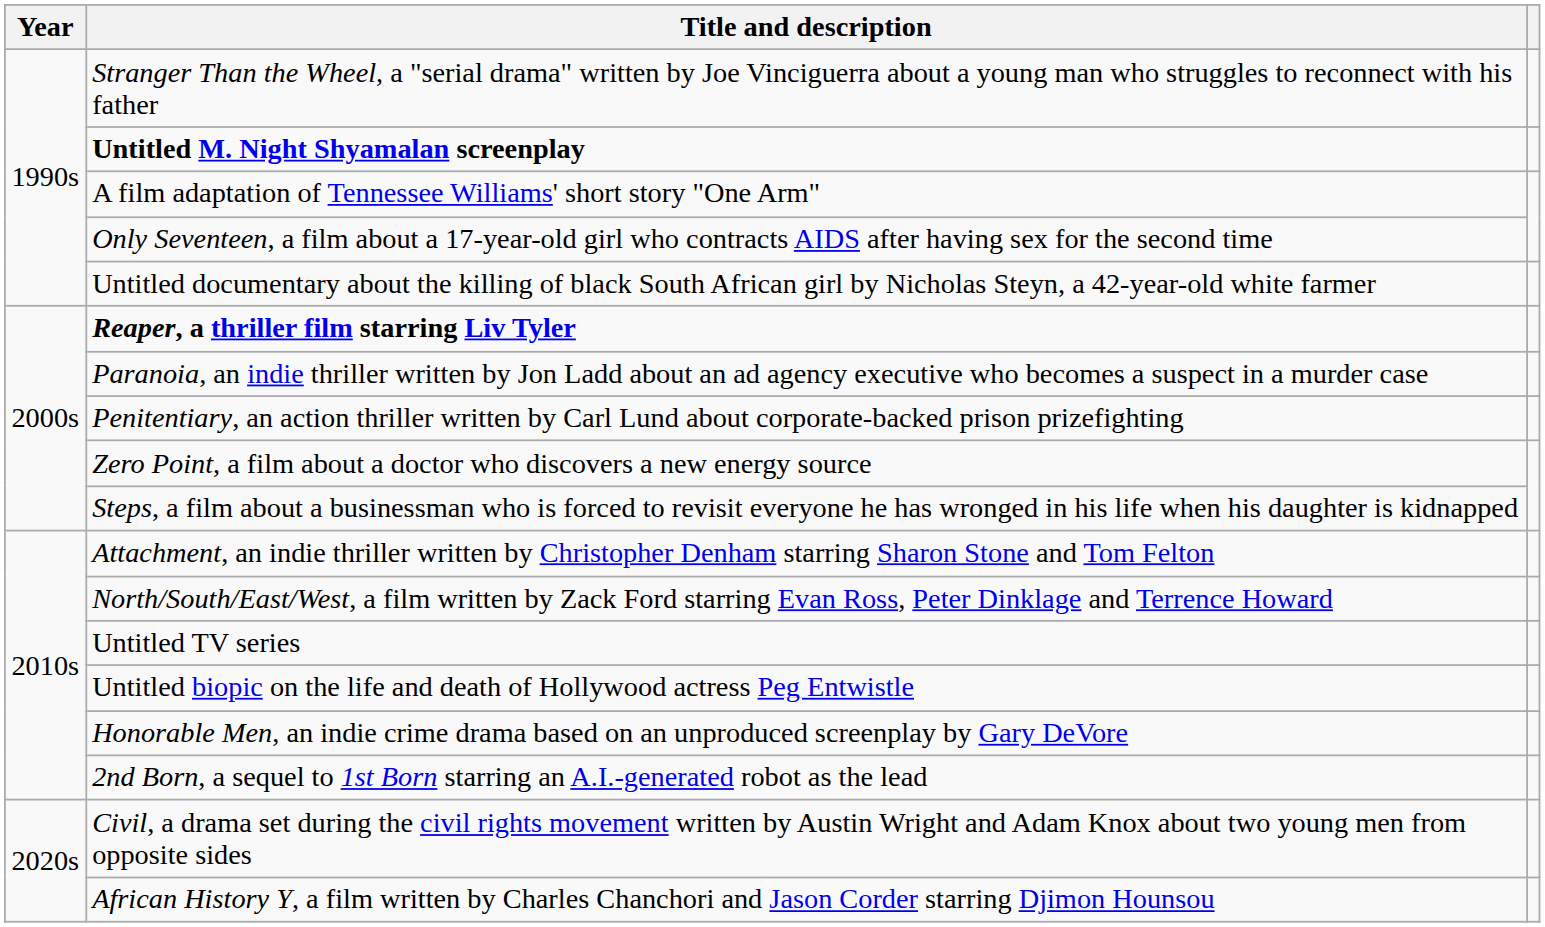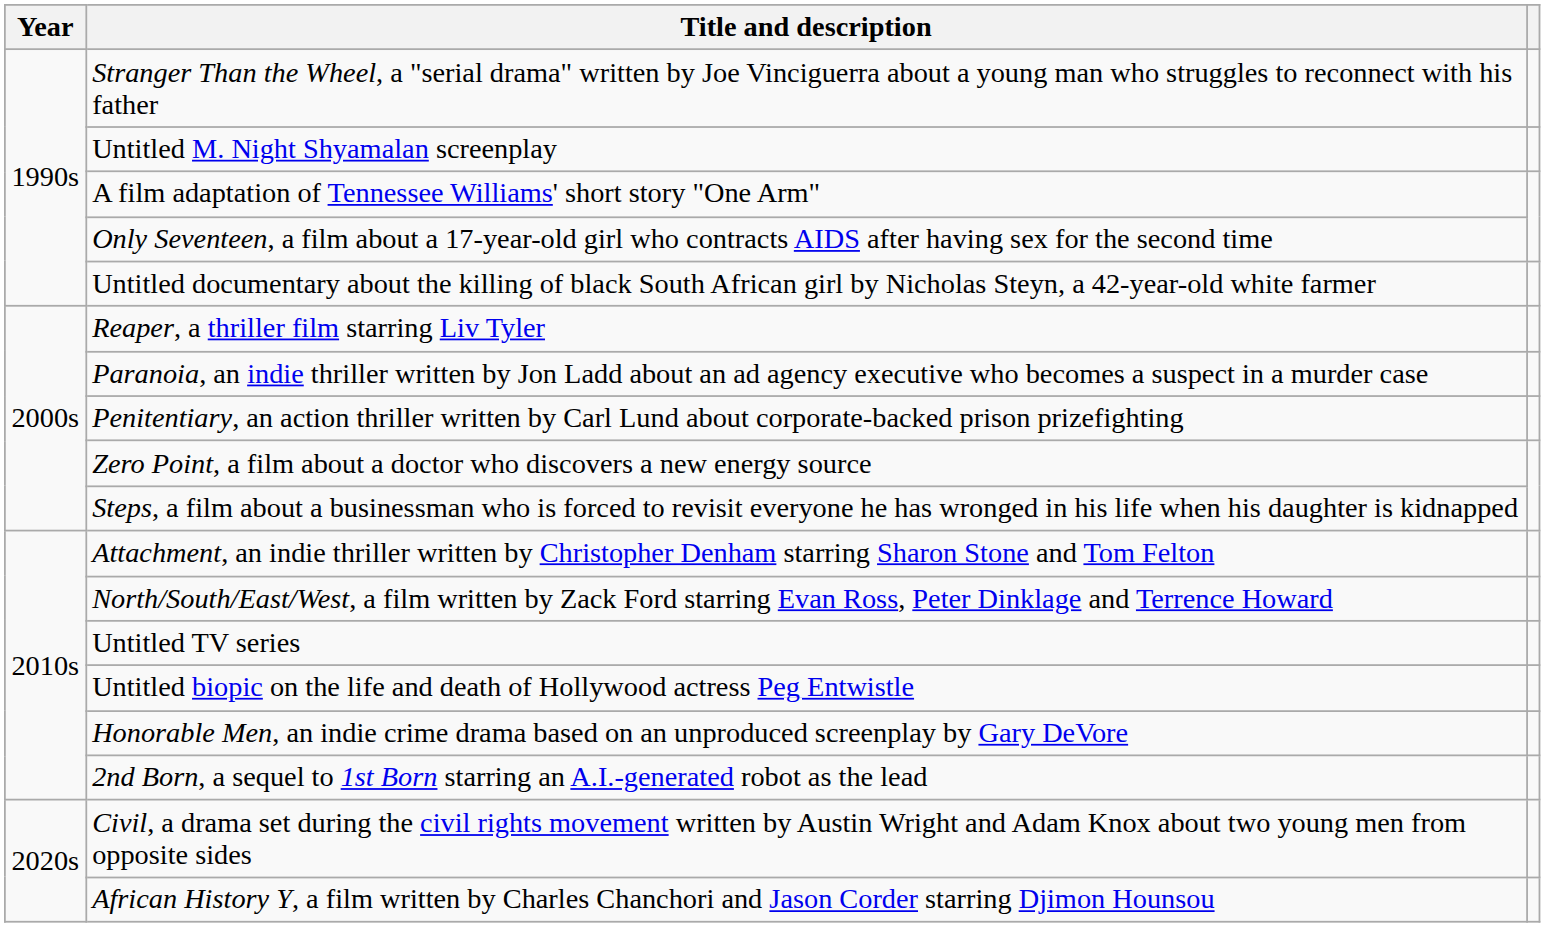(339, 148) bold -> (325, 148) normal
(334, 328) bold -> (319, 328) normal
